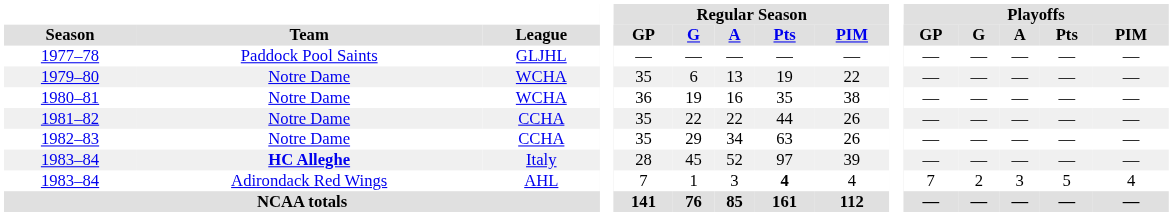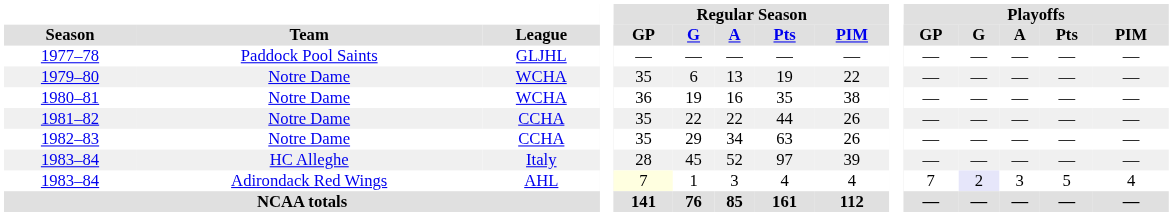(309, 159) bold -> (309, 159) normal
(643, 180) no background -> (643, 180) lightyellow background
(785, 180) bold -> (785, 180) normal
(979, 180) no background -> (979, 180) lavender background
